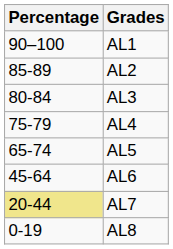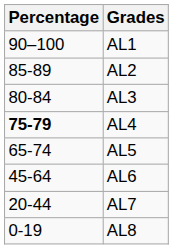(30, 124) normal -> (30, 124) bold
(30, 204) khaki background -> (30, 204) no background
